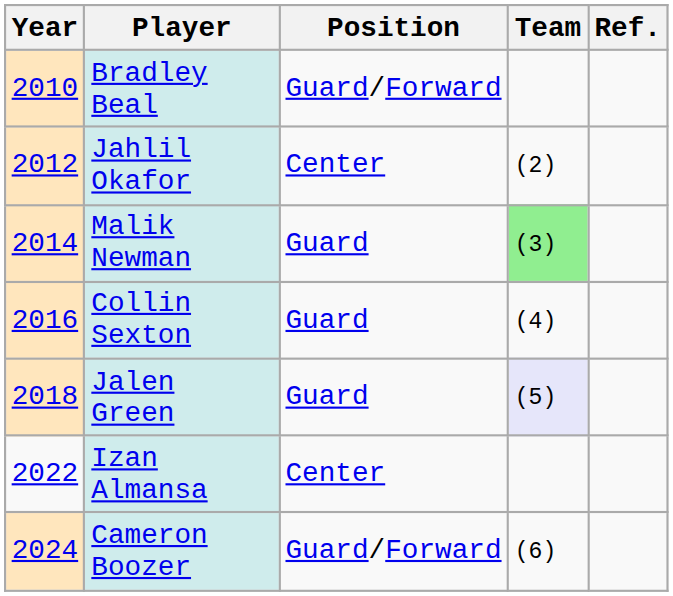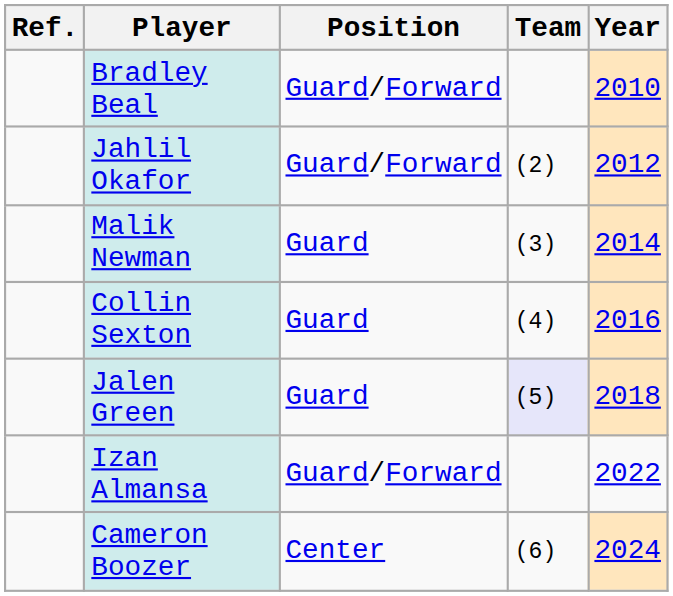columns swapped: (45, 28) <-> (628, 28)
(335, 166) Center -> (394, 166) Guard/Forward
(536, 244) lightgreen background -> (536, 244) no background
(335, 474) Center -> (394, 474) Guard/Forward
(394, 551) Guard/Forward -> (335, 551) Center
